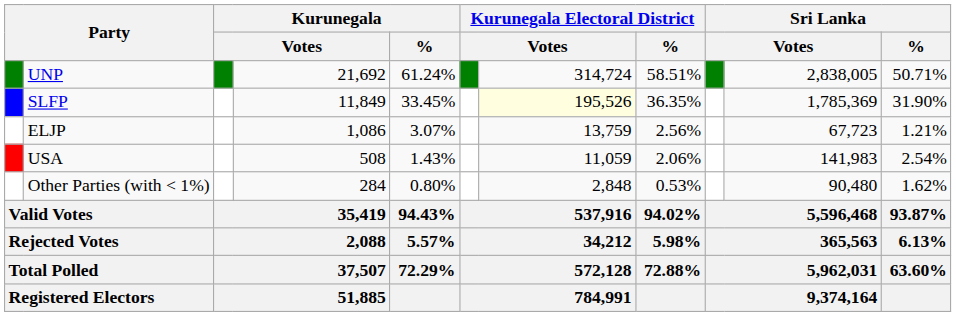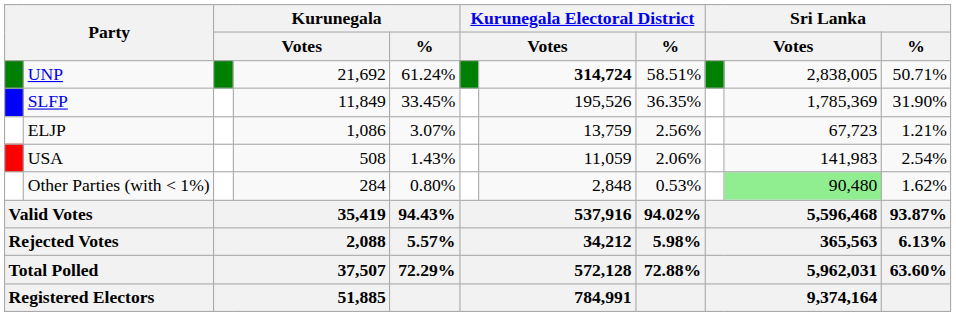(603, 74) normal -> (603, 74) bold
(603, 102) lightyellow background -> (603, 102) no background
(853, 185) no background -> (853, 185) lightgreen background
